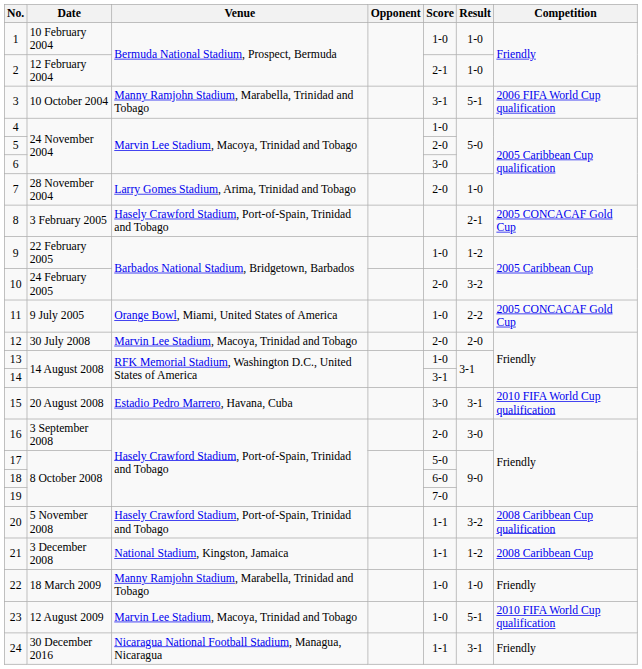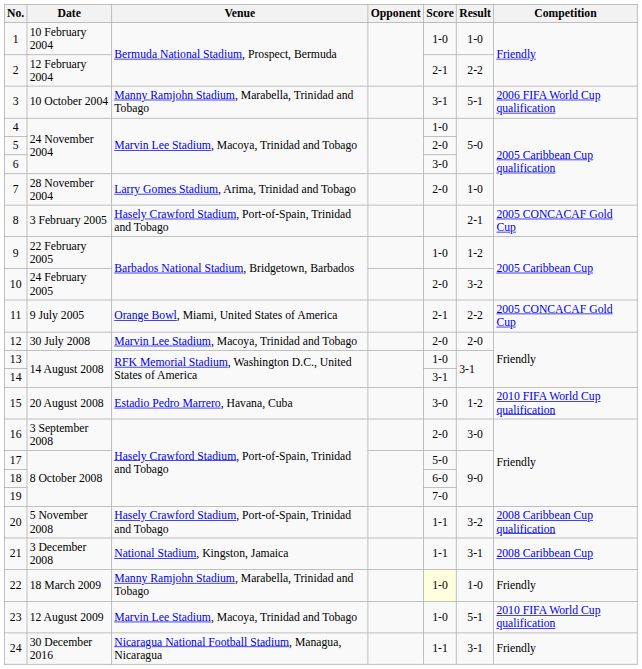(475, 70) 1-0 -> (475, 70) 2-2
(440, 316) 1-0 -> (440, 316) 2-1
(475, 403) 3-1 -> (475, 403) 1-2
(475, 553) 1-2 -> (475, 553) 3-1
(440, 585) no background -> (440, 585) lightyellow background
